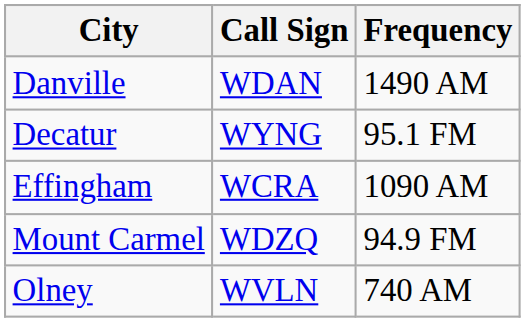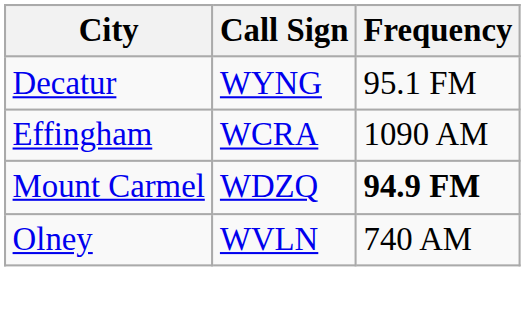- row: (69, 82)
(420, 238) normal -> (422, 186) bold
